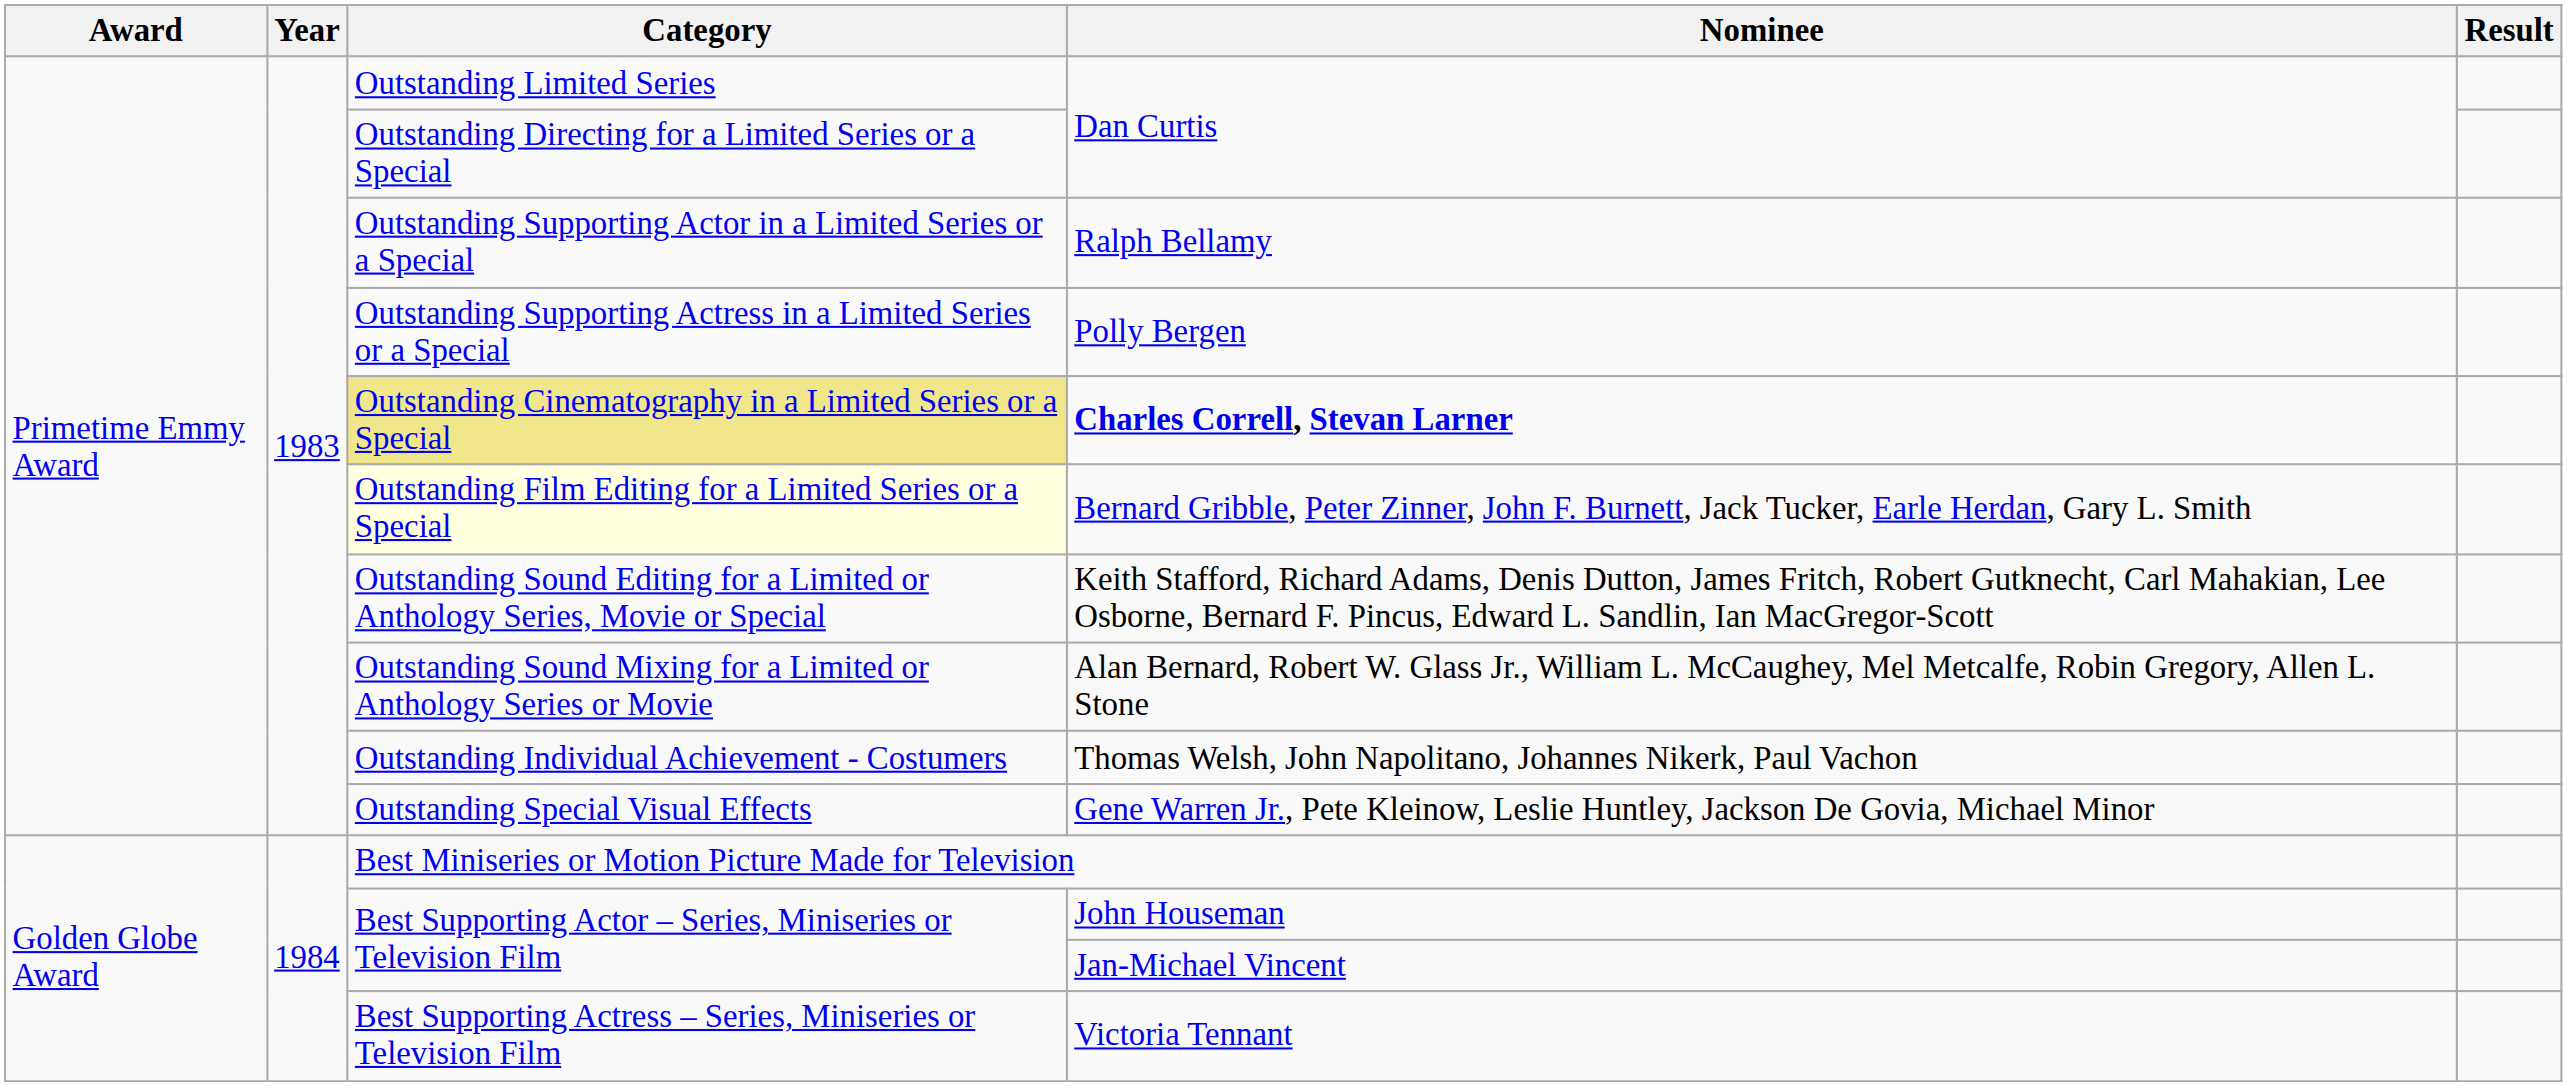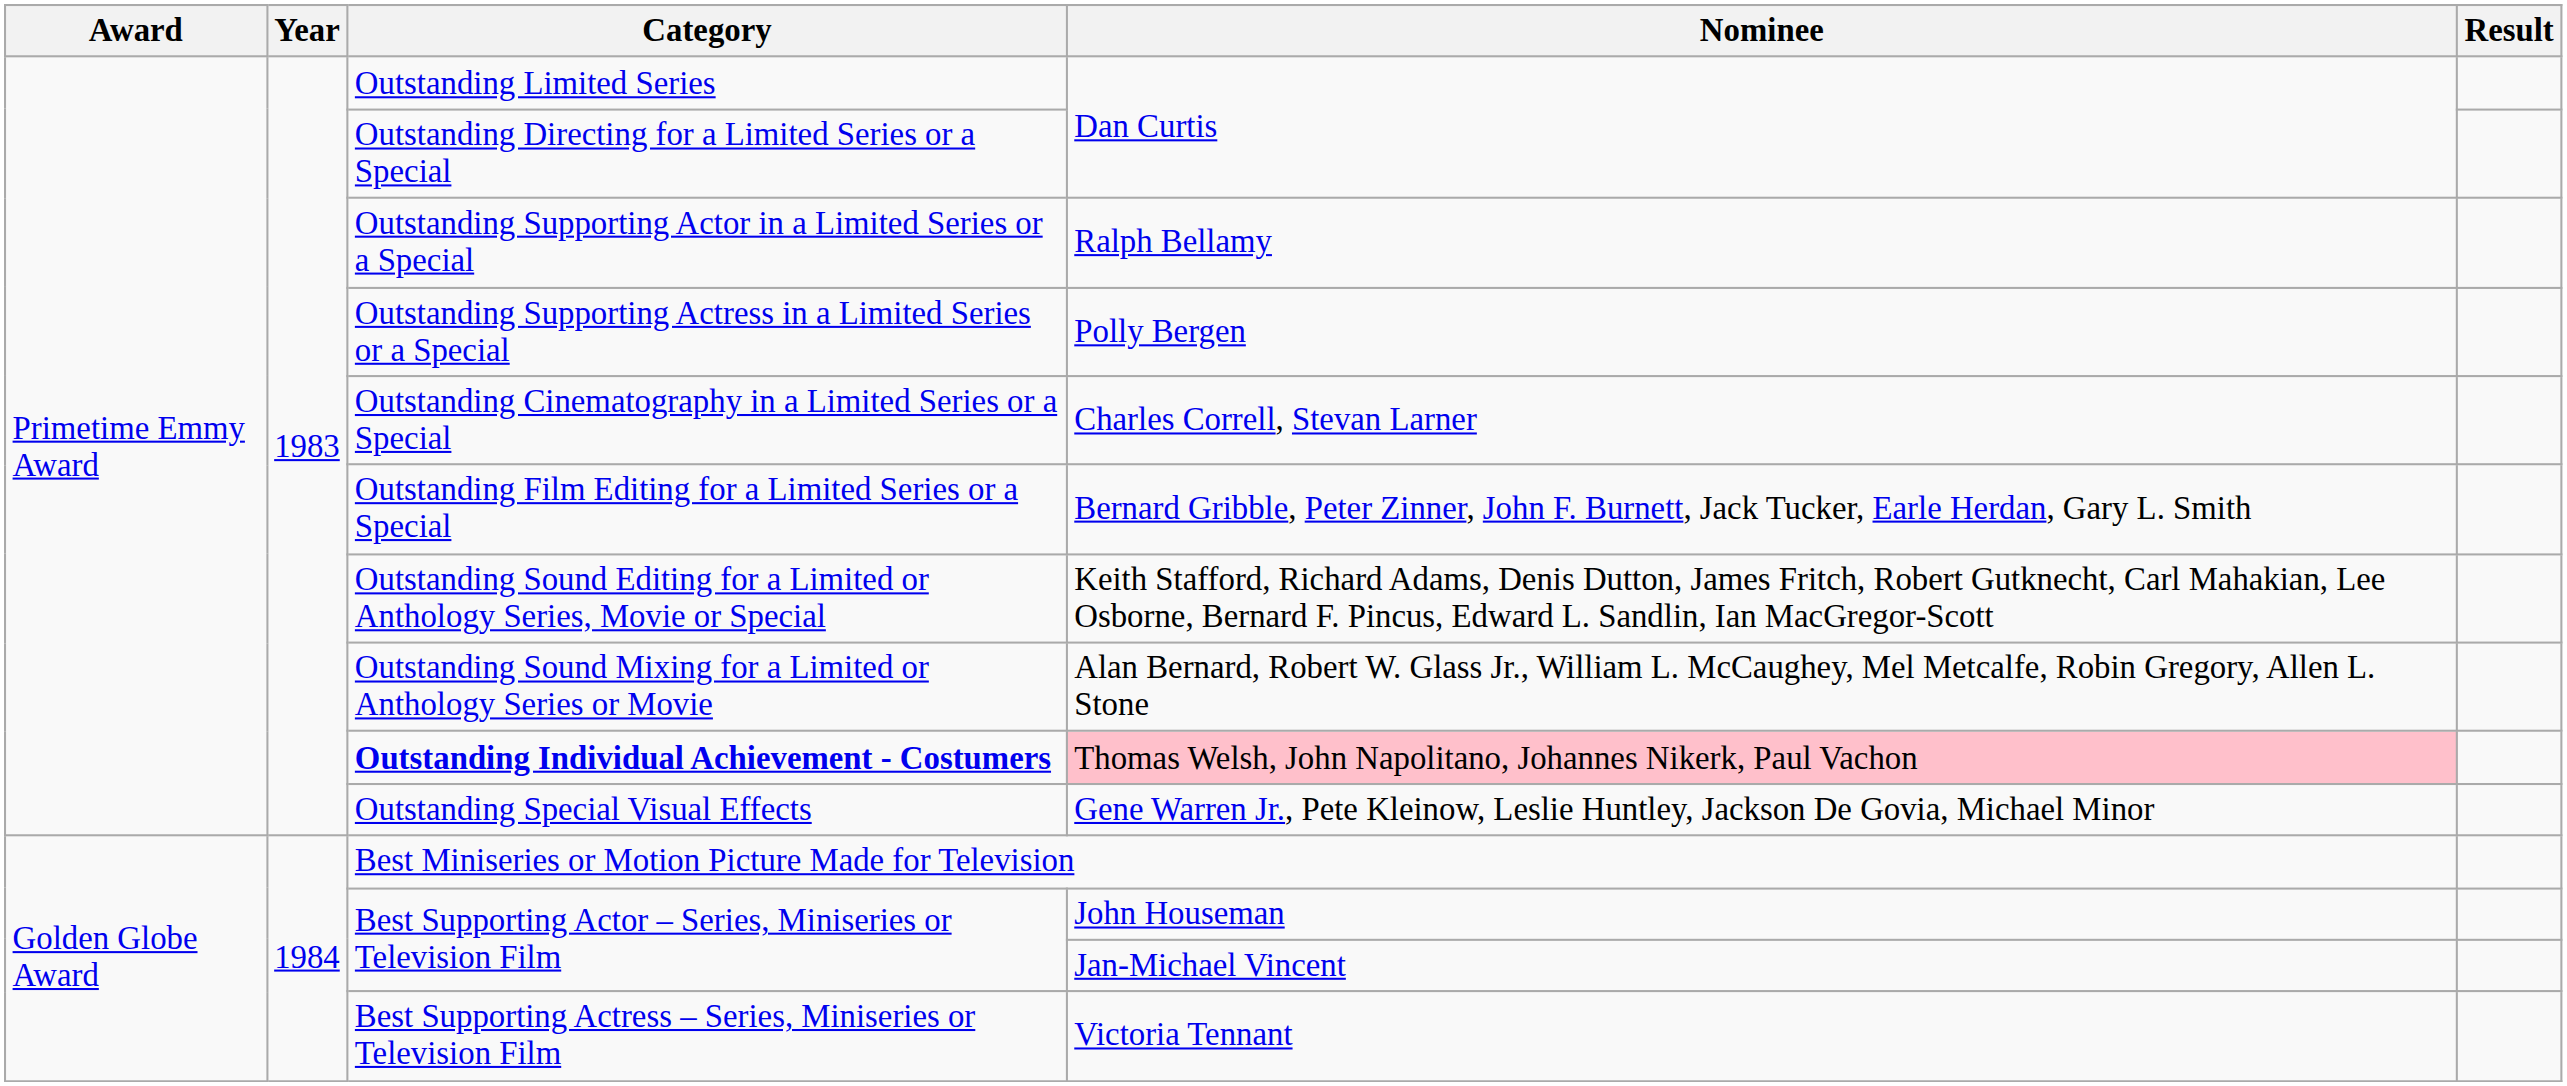(706, 419) khaki background -> (706, 419) no background
(1294, 419) bold -> (1276, 419) normal
(686, 508) lightyellow background -> (686, 508) no background
(681, 756) normal -> (703, 756) bold
(1496, 756) no background -> (1496, 756) pink background
